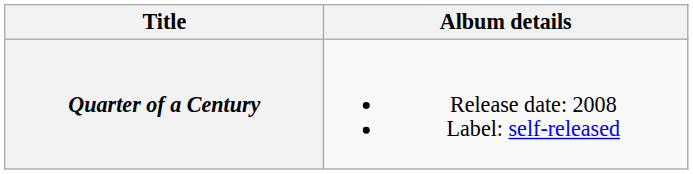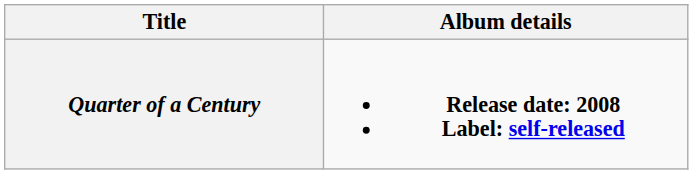(506, 117) normal -> (506, 117) bold
